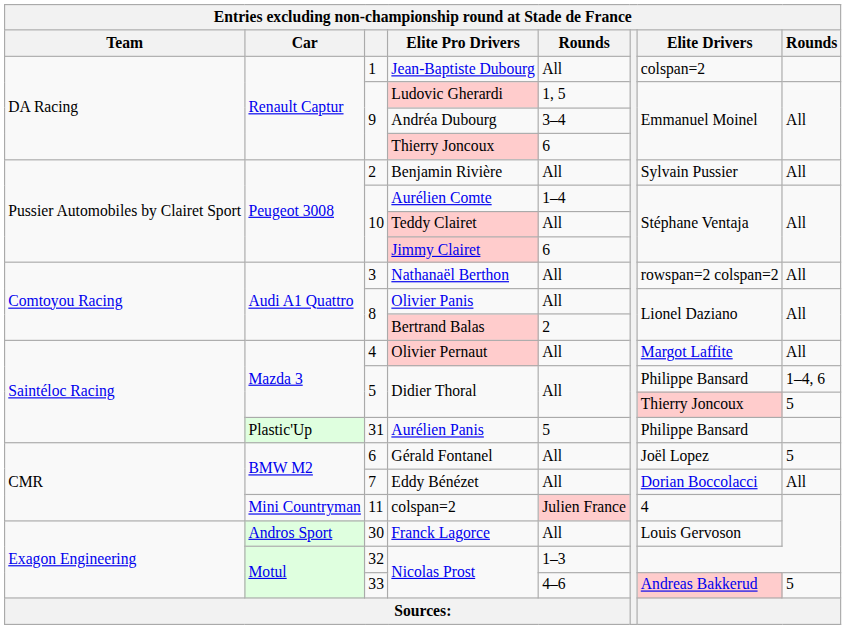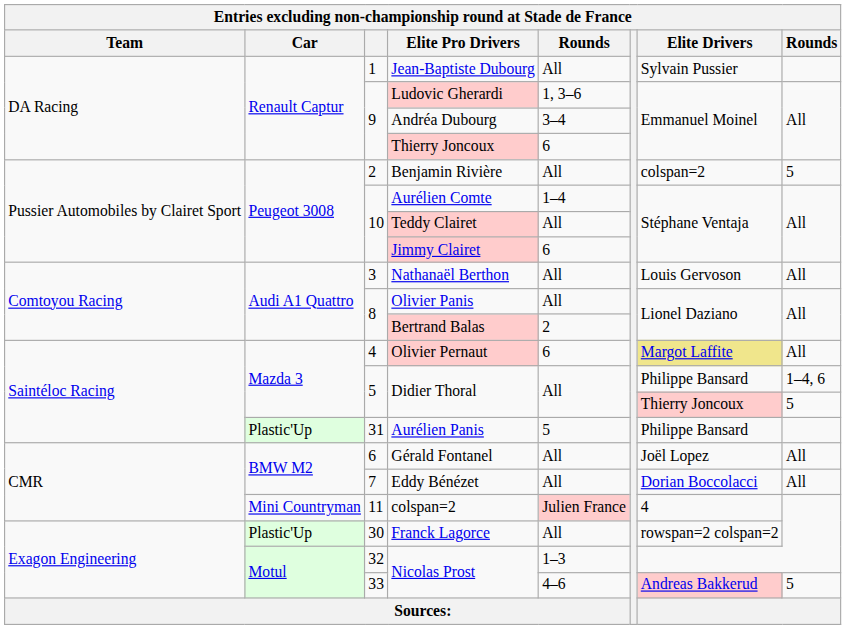(673, 68) colspan=2 -> (689, 68) Sylvain Pussier
(554, 94) 1, 5 -> (562, 94) 1, 3–6
(689, 171) Sylvain Pussier -> (673, 171) colspan=2
(796, 171) All -> (790, 171) 5
(710, 275) rowspan=2 colspan=2 -> (691, 275) Louis Gervoson
(552, 352) All -> (546, 352) 6
(687, 352) no background -> (687, 352) khaki background
(790, 455) 5 -> (796, 455) All
(290, 533) Andros Sport -> (280, 533) Plastic'Up
(691, 533) Louis Gervoson -> (710, 533) rowspan=2 colspan=2
